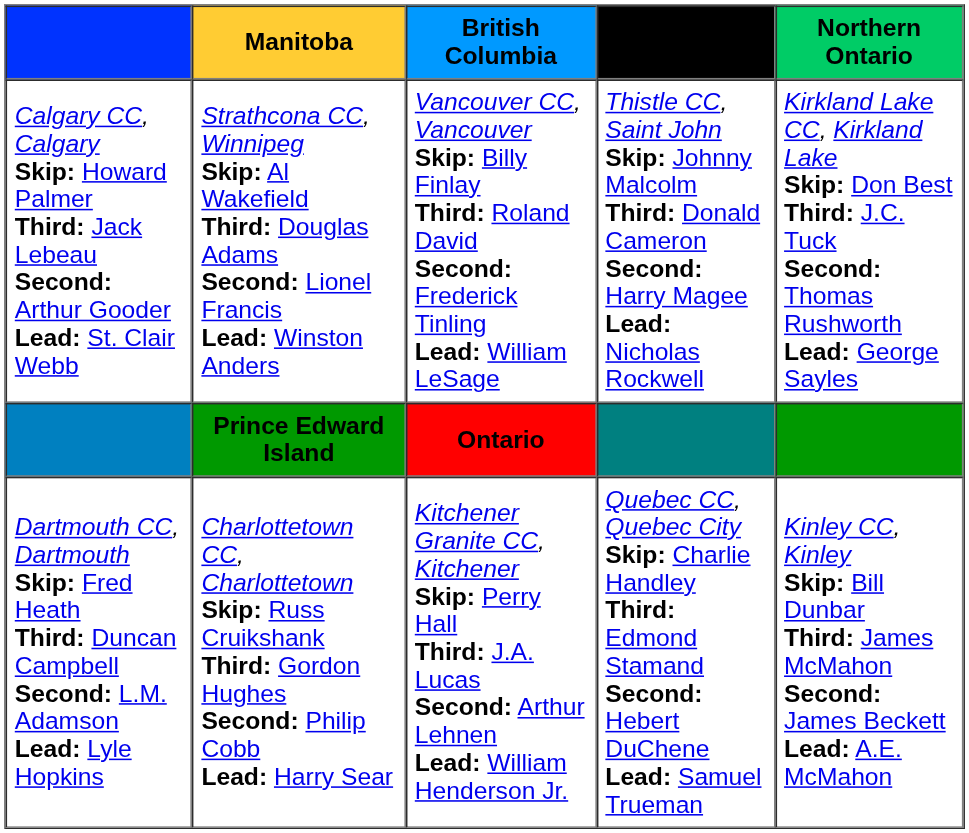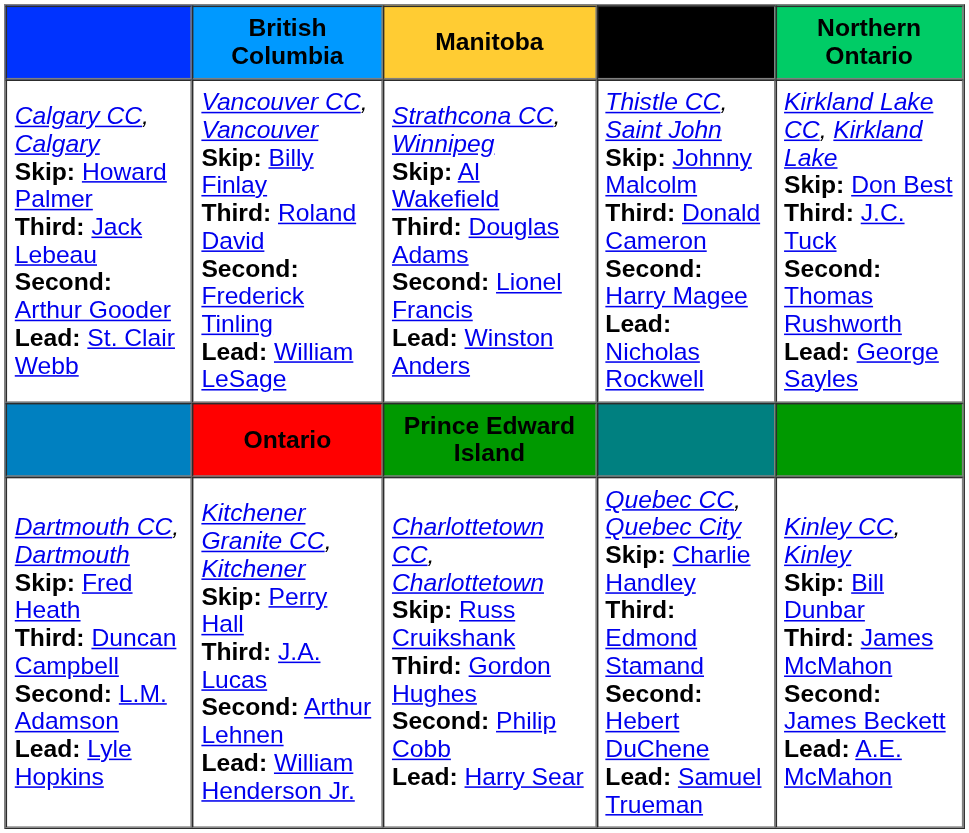columns swapped: (501, 42) <-> (299, 42)
